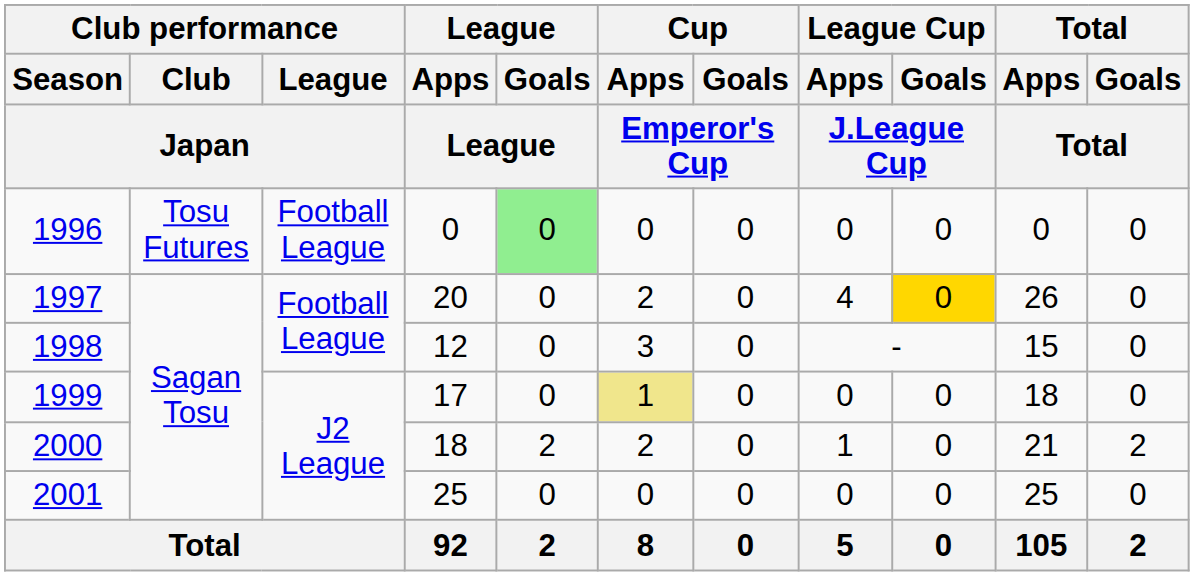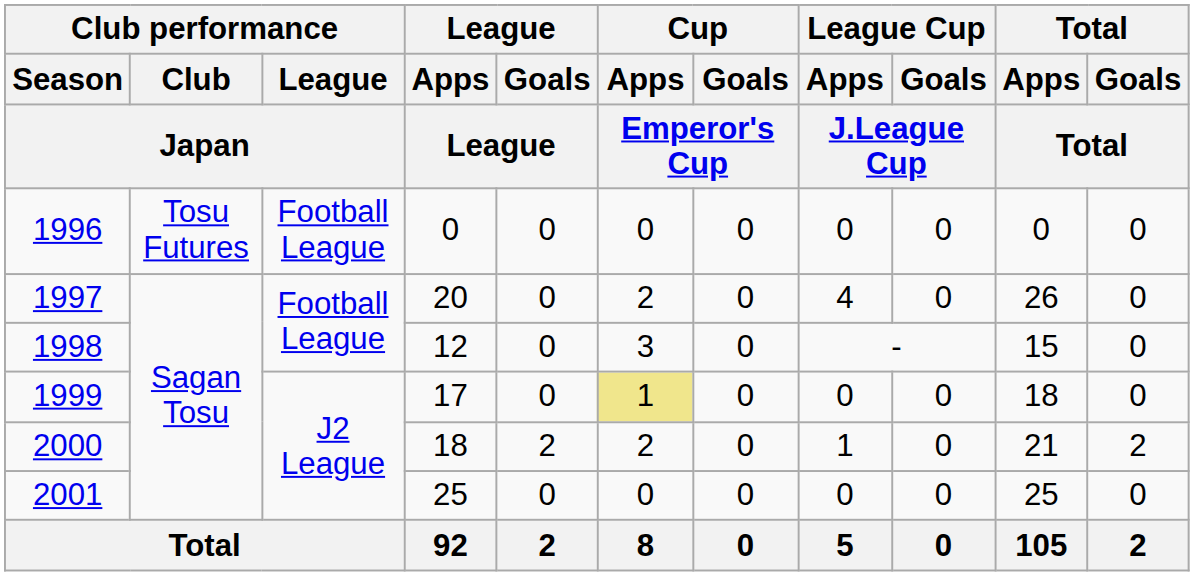(547, 230) lightgreen background -> (547, 230) no background
(944, 297) gold background -> (944, 297) no background
